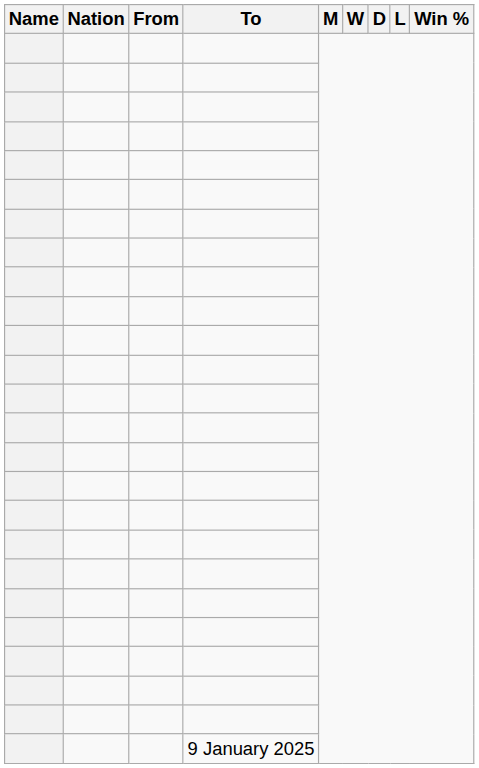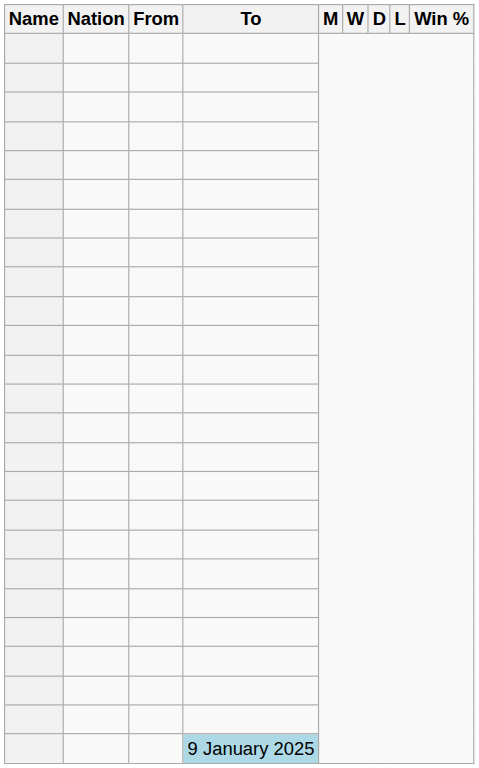(251, 748) no background -> (251, 748) lightblue background
